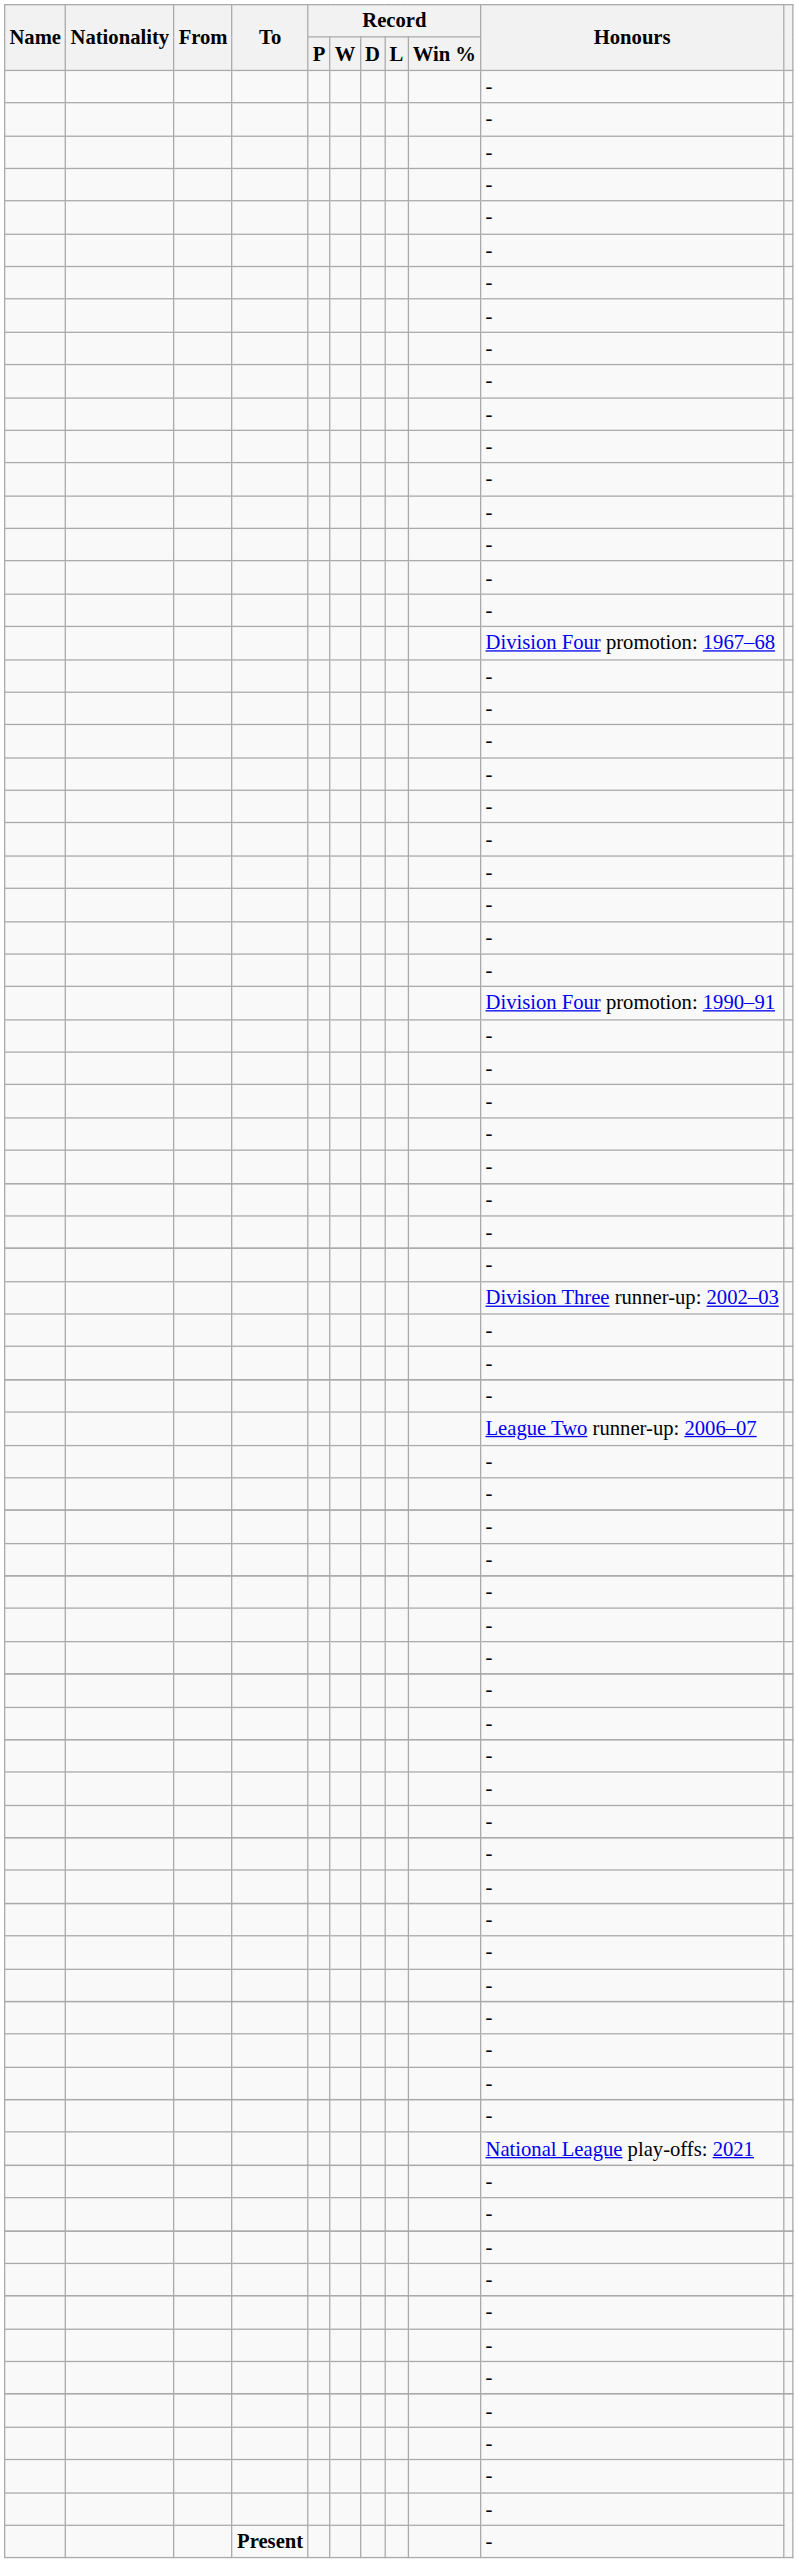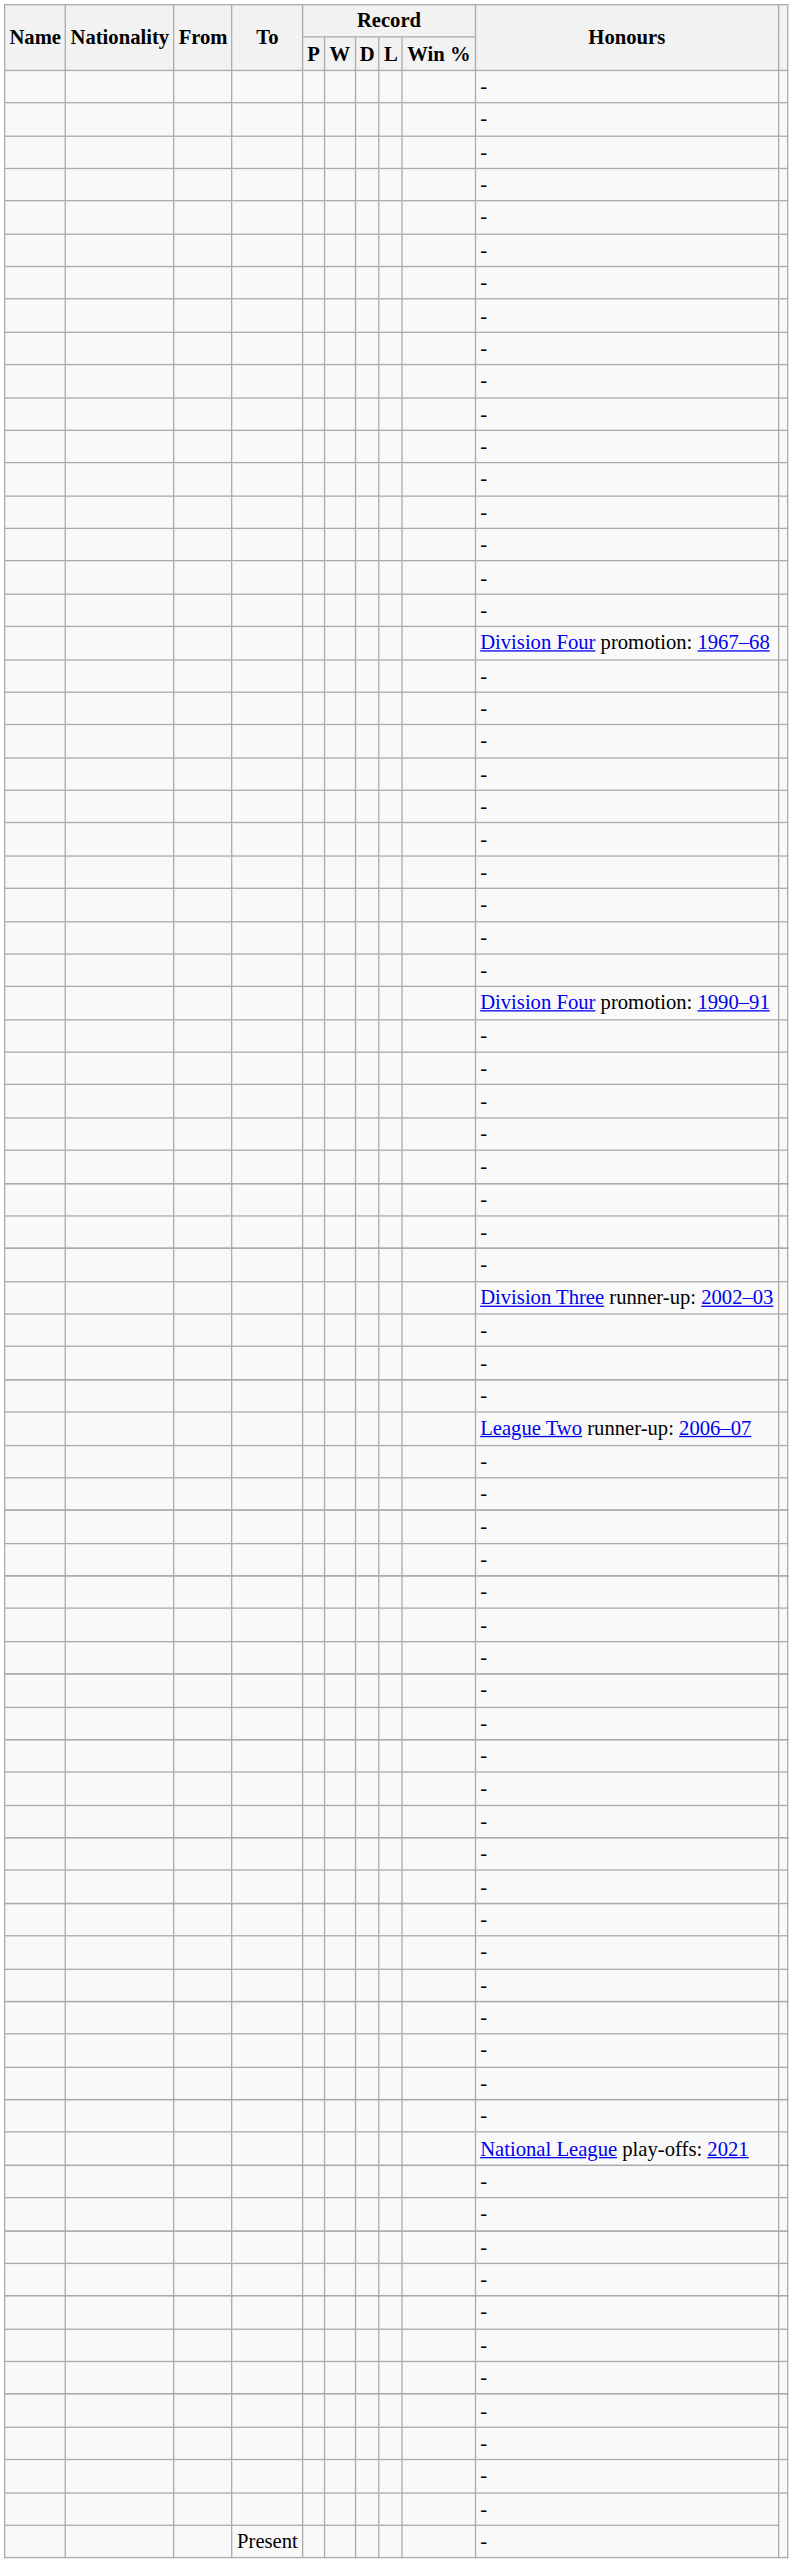(270, 2541) bold -> (267, 2541) normal
